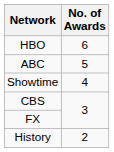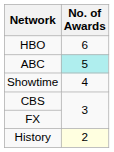(85, 63) no background -> (85, 63) paleturquoise background
(85, 138) no background -> (85, 138) lightyellow background
